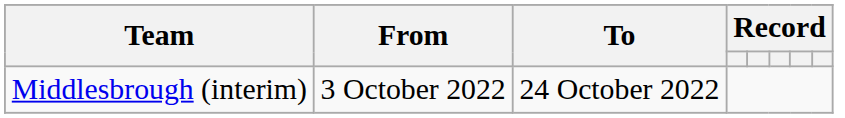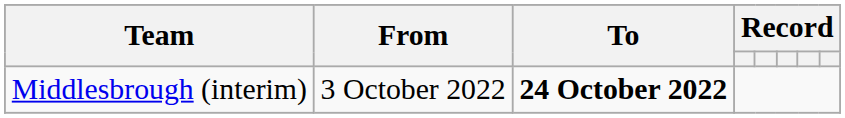(619, 89) normal -> (623, 89) bold
